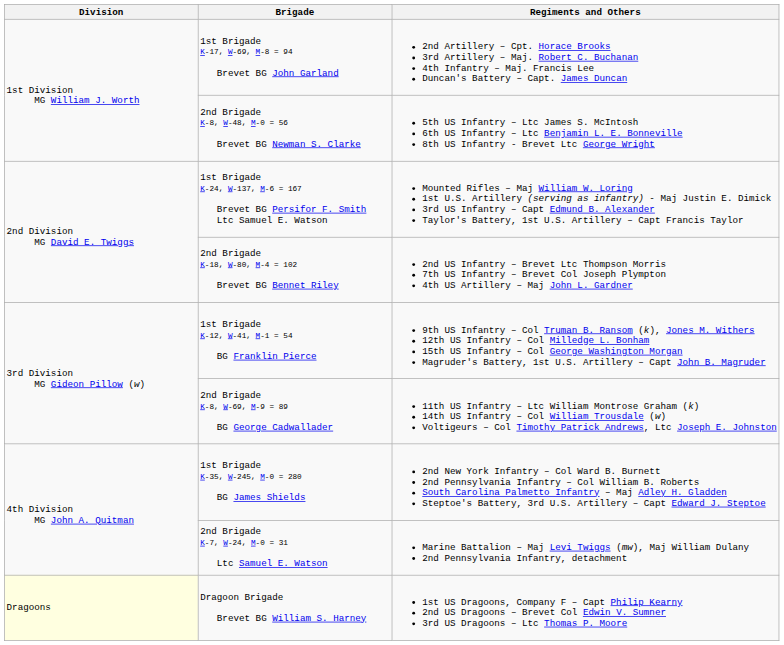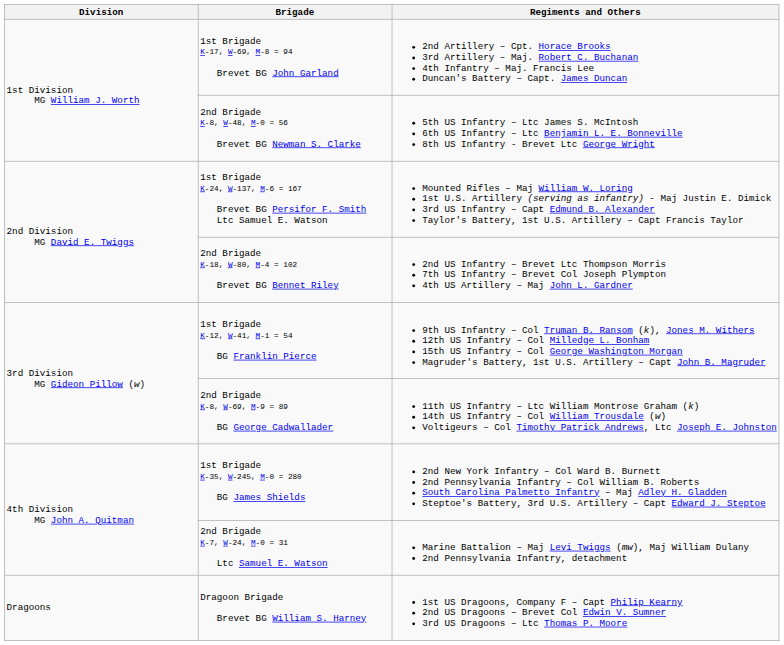(29, 613) lightyellow background -> (29, 613) no background
